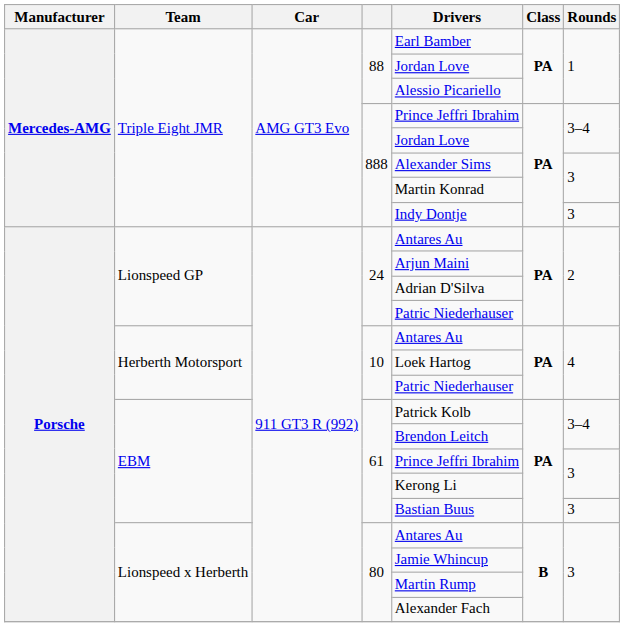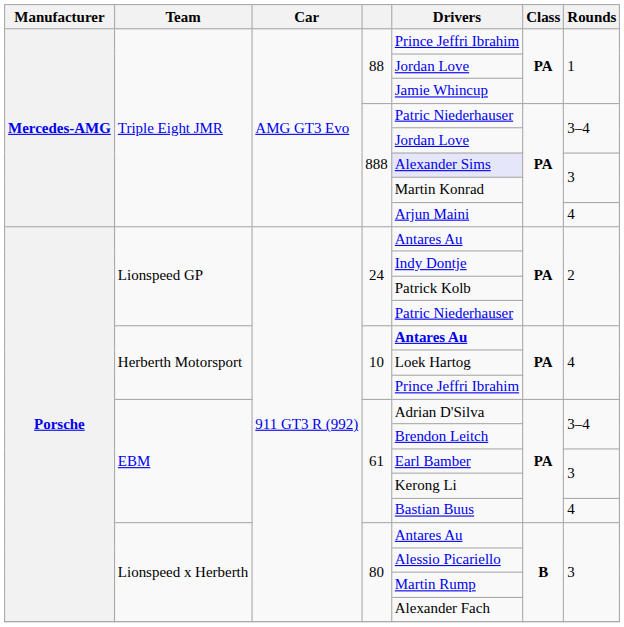(433, 41) Earl Bamber -> (457, 41) Prince Jeffri Ibrahim
(448, 90) Alessio Picariello -> (441, 90) Jamie Whincup
(457, 115) Prince Jeffri Ibrahim -> (454, 115) Patric Niederhauser
(443, 164) no background -> (443, 164) lavender background
(431, 213) Indy Dontje -> (432, 213) Arjun Maini
(571, 213) 3 -> (571, 213) 4
(432, 263) Arjun Maini -> (431, 263) Indy Dontje
(440, 287) Adrian D'Silva -> (433, 287) Patrick Kolb
(429, 337) normal -> (431, 337) bold
(454, 386) Patric Niederhauser -> (457, 386) Prince Jeffri Ibrahim
(433, 411) Patrick Kolb -> (440, 411) Adrian D'Silva
(457, 460) Prince Jeffri Ibrahim -> (433, 460) Earl Bamber
(571, 510) 3 -> (571, 510) 4
(441, 559) Jamie Whincup -> (448, 559) Alessio Picariello
